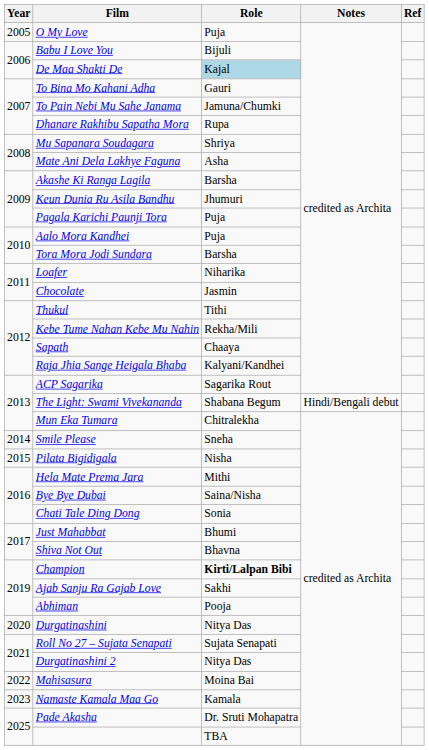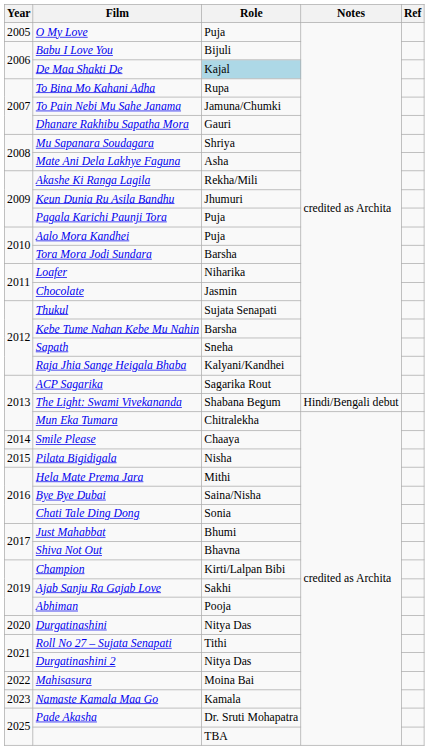(218, 87) Gauri -> (217, 87) Rupa
(217, 124) Rupa -> (218, 124) Gauri
(221, 180) Barsha -> (231, 180) Rekha/Mili
(216, 310) Tithi -> (241, 310) Sujata Senapati
(231, 328) Rekha/Mili -> (221, 328) Barsha
(222, 347) Chaaya -> (219, 347) Sneha
(219, 439) Sneha -> (222, 439) Chaaya
(248, 569) bold -> (245, 569) normal
(241, 643) Sujata Senapati -> (216, 643) Tithi
